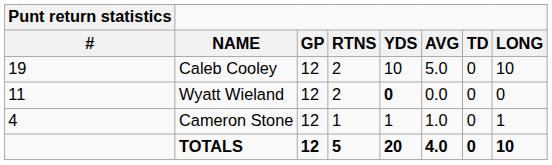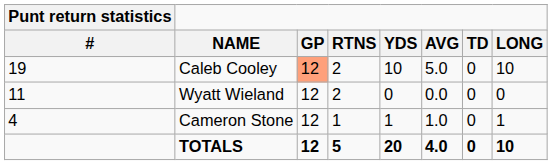(310, 69) no background -> (310, 69) lightsalmon background
(388, 95) bold -> (388, 95) normal
